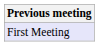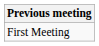(38, 31) lavender background -> (38, 31) no background
